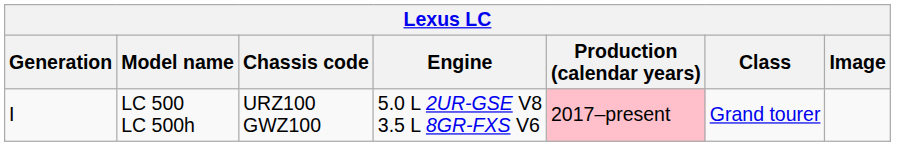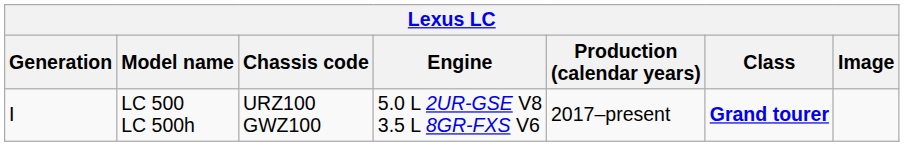(611, 114) pink background -> (611, 114) no background
(765, 114) normal -> (769, 114) bold
